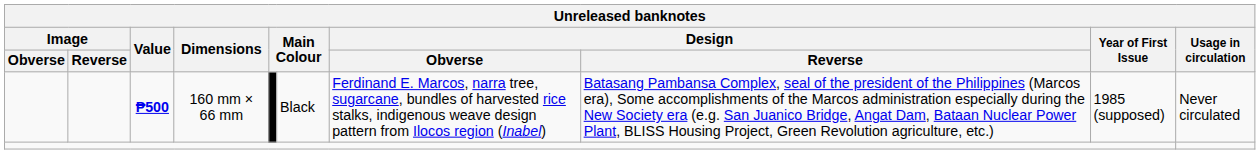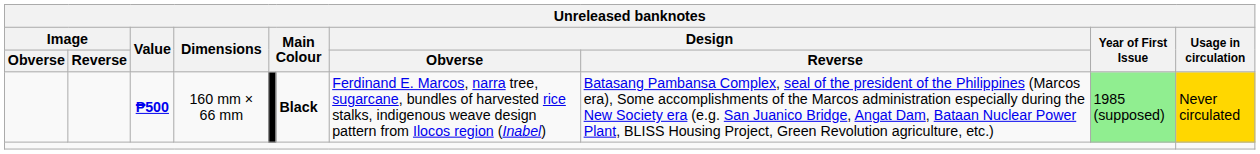(297, 107) normal -> (299, 107) bold
(1129, 107) no background -> (1129, 107) lightgreen background
(1210, 107) no background -> (1210, 107) gold background
